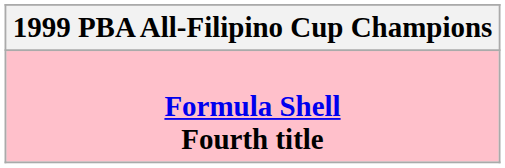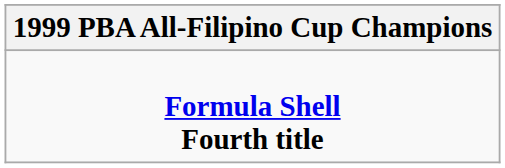(253, 122) pink background -> (253, 122) no background
